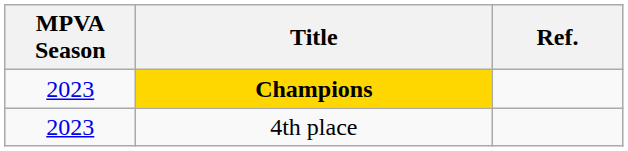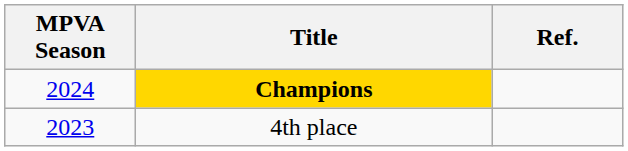(70, 88) 2023 -> (70, 88) 2024
